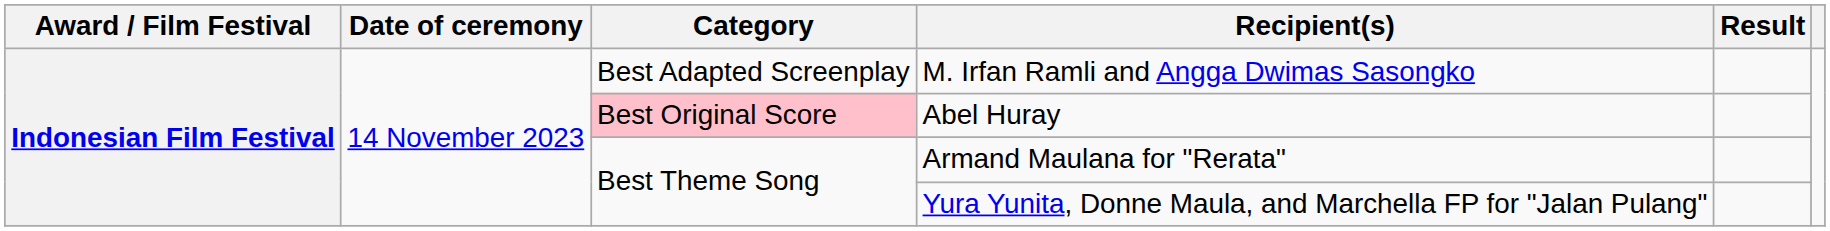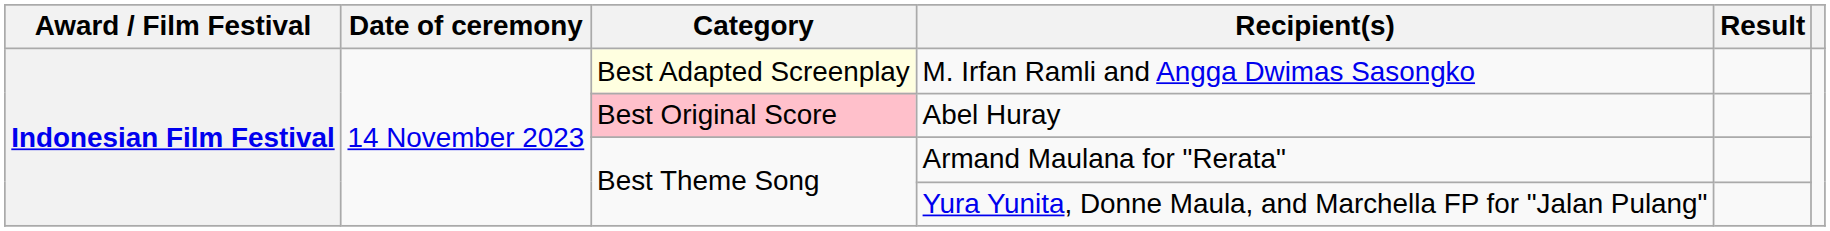(753, 70) no background -> (753, 70) lightyellow background
